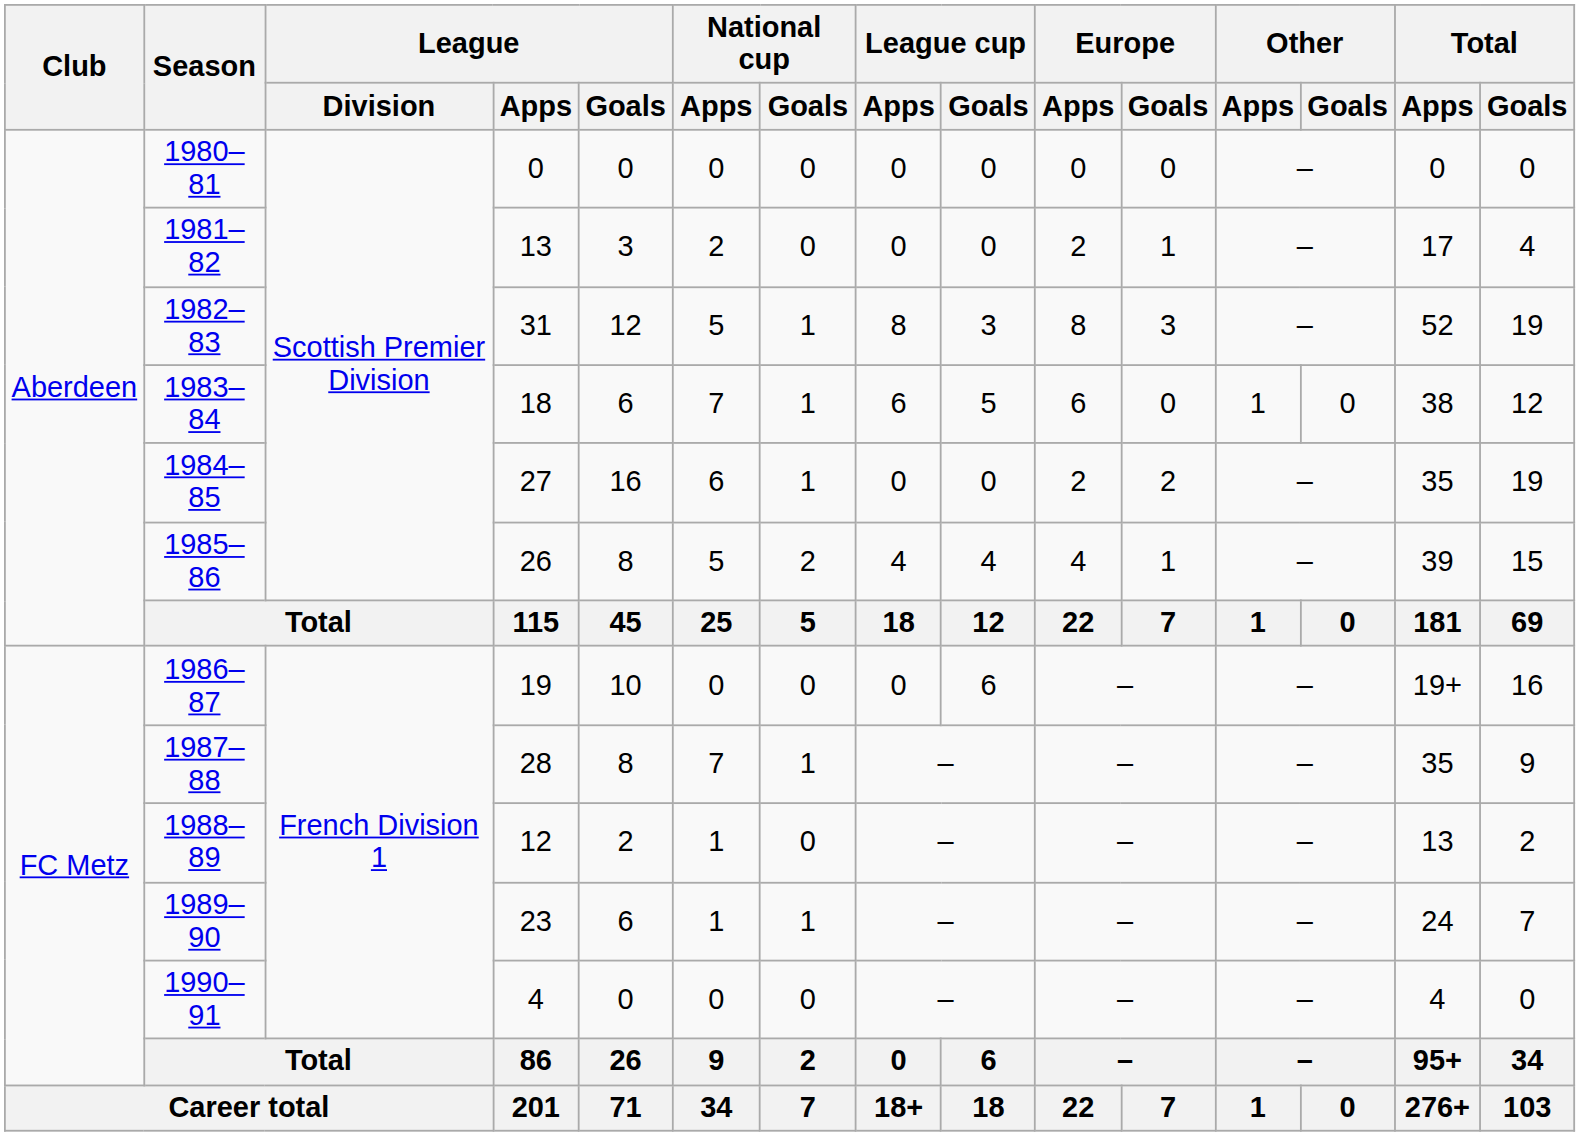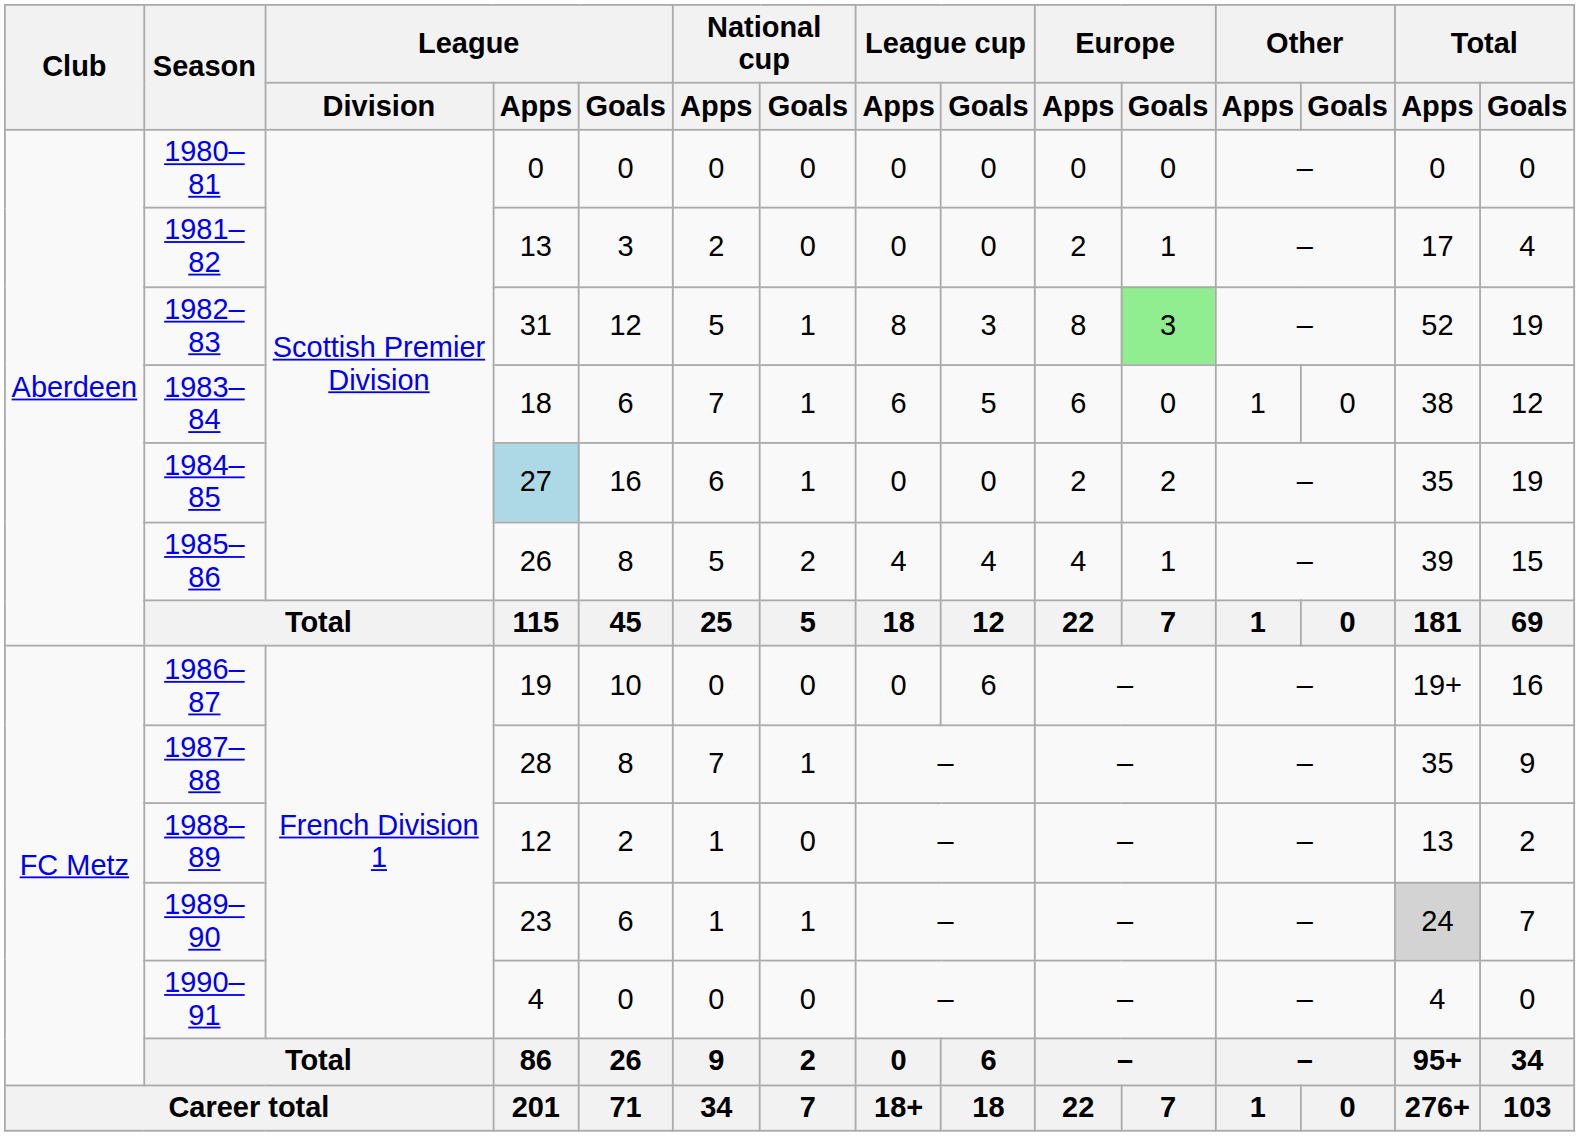(1168, 325) no background -> (1168, 325) lightgreen background
(536, 482) no background -> (536, 482) lightblue background
(1437, 920) no background -> (1437, 920) lightgrey background
